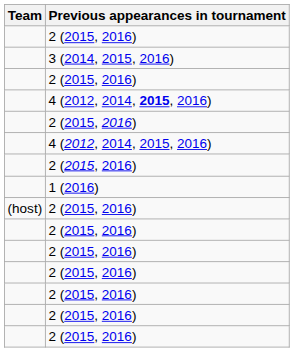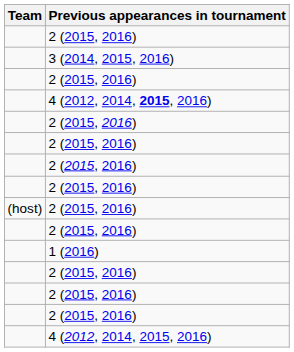(130, 144) 4 (2012, 2014, 2015, 2016) -> (92, 144) 2 (2015, 2016)
(74, 187) 1 (2016) -> (92, 187) 2 (2015, 2016)
(92, 251) 2 (2015, 2016) -> (74, 251) 1 (2016)
(92, 337) 2 (2015, 2016) -> (130, 337) 4 (2012, 2014, 2015, 2016)
